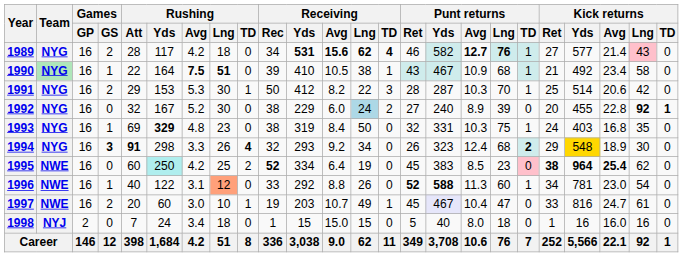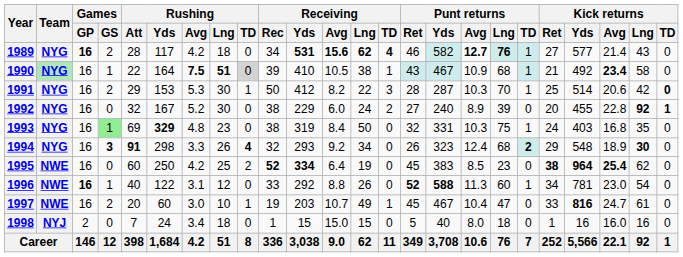(85, 52) normal -> (85, 52) bold
(643, 52) pink background -> (643, 52) no background
(248, 71) no background -> (248, 71) lightgrey background
(615, 71) normal -> (615, 71) bold
(667, 90) normal -> (667, 90) bold
(365, 109) lightblue background -> (365, 109) no background
(110, 128) no background -> (110, 128) lightgreen background
(582, 147) gold background -> (582, 147) no background
(643, 147) normal -> (643, 147) bold
(164, 166) paleturquoise background -> (164, 166) no background
(304, 166) normal -> (304, 166) bold
(528, 166) pink background -> (528, 166) no background
(85, 185) normal -> (85, 185) bold
(224, 185) lightsalmon background -> (224, 185) no background
(443, 204) lavender background -> (443, 204) no background
(582, 204) normal -> (582, 204) bold
